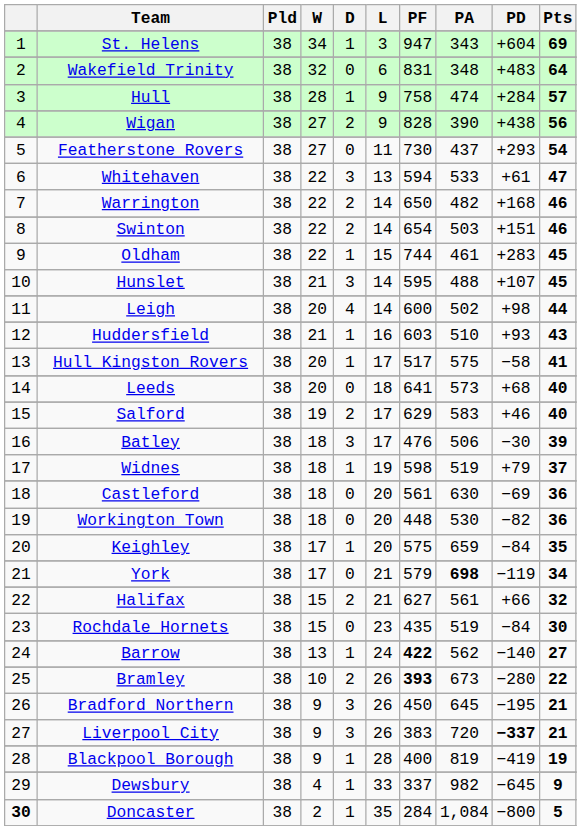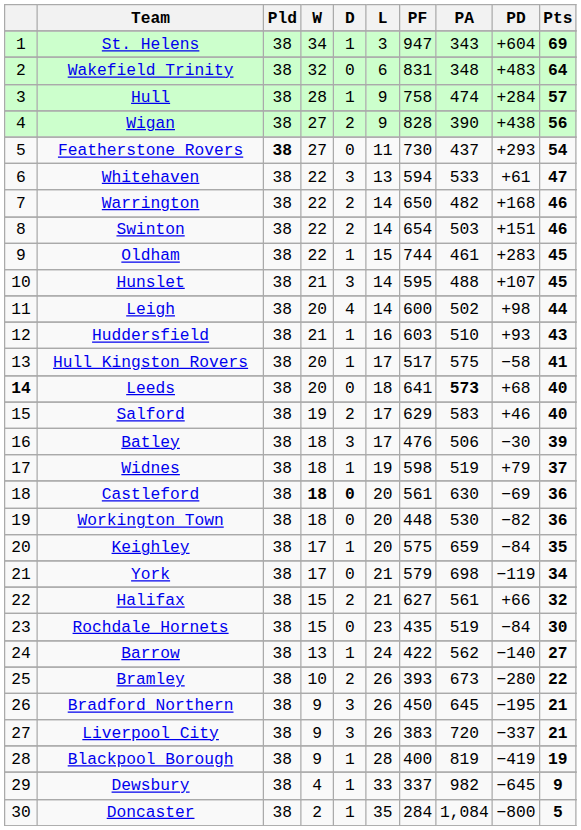(282, 150) normal -> (282, 150) bold
(21, 389) normal -> (21, 389) bold
(464, 389) normal -> (464, 389) bold
(317, 495) normal -> (317, 495) bold
(350, 495) normal -> (350, 495) bold
(464, 574) bold -> (464, 574) normal
(418, 653) bold -> (418, 653) normal
(418, 680) bold -> (418, 680) normal
(516, 733) bold -> (516, 733) normal
(21, 812) bold -> (21, 812) normal
